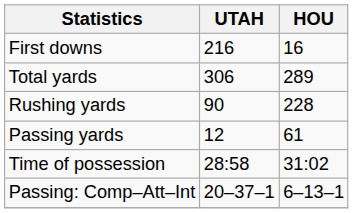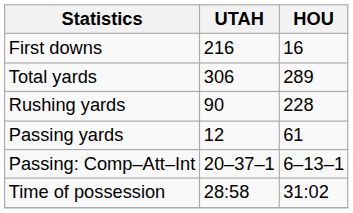rows swapped: (102, 192) <-> (87, 163)
